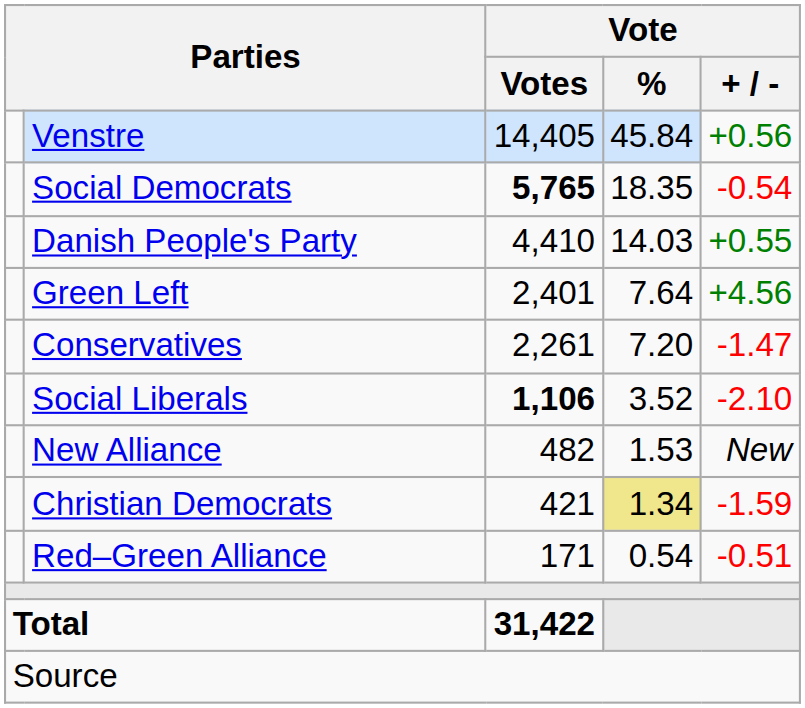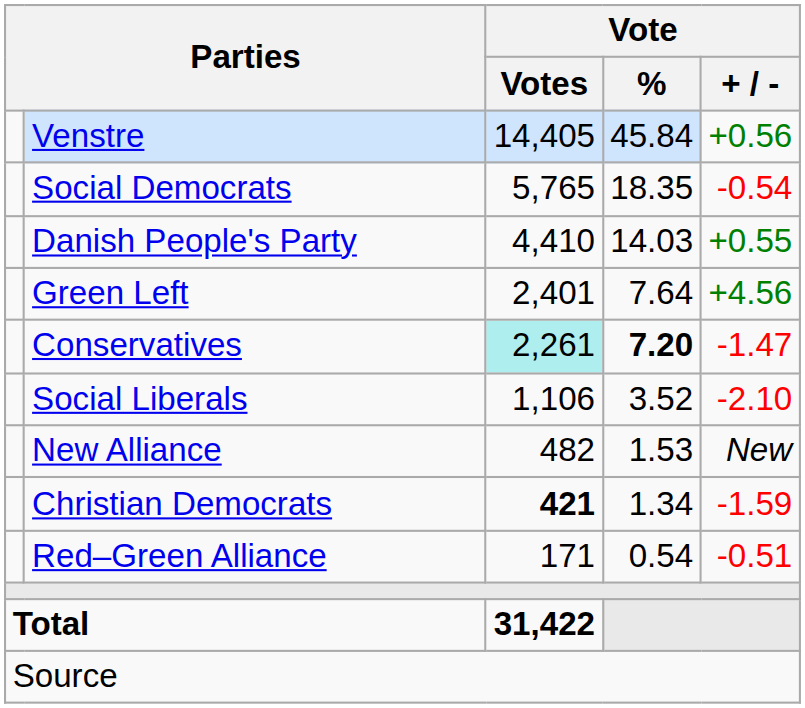(554, 188) bold -> (554, 188) normal
(554, 345) no background -> (554, 345) paleturquoise background
(661, 345) normal -> (661, 345) bold
(554, 398) bold -> (554, 398) normal
(567, 503) normal -> (567, 503) bold
(661, 503) khaki background -> (661, 503) no background
